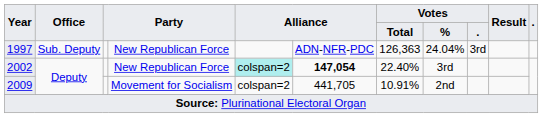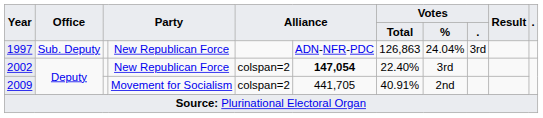(400, 50) 126,363 -> (400, 50) 126,863
(264, 68) paleturquoise background -> (264, 68) no background
(400, 86) 10.91% -> (400, 86) 40.91%
